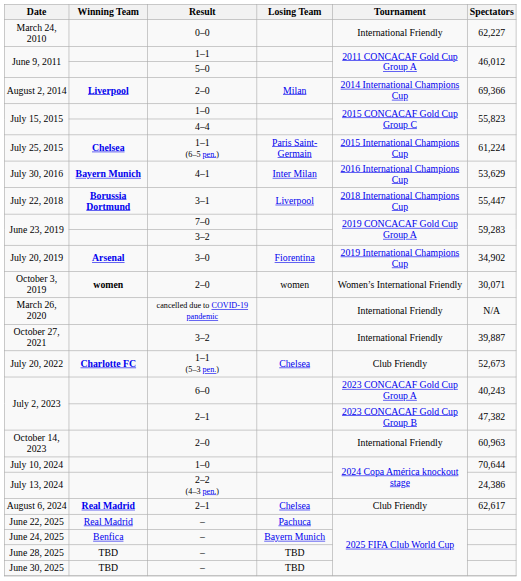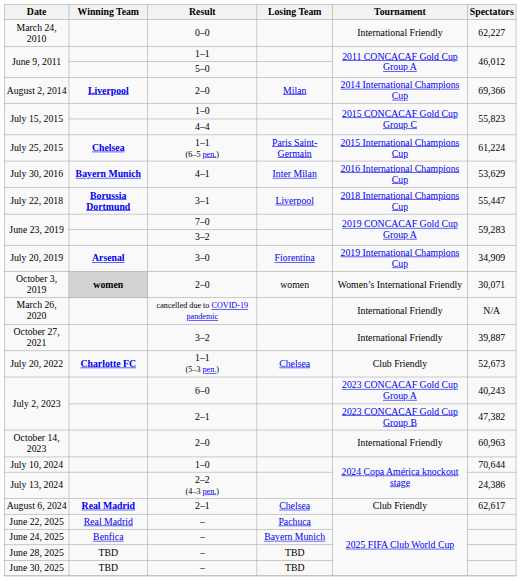(492, 258) 34,902 -> (492, 258) 34,909
(108, 284) no background -> (108, 284) lightgrey background
